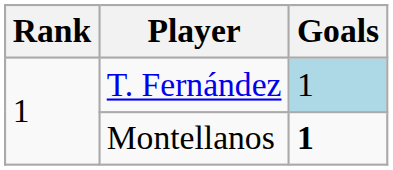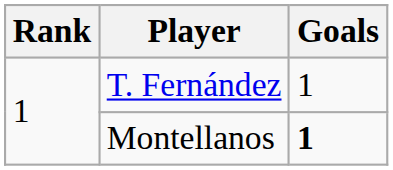(305, 84) lightblue background -> (305, 84) no background
